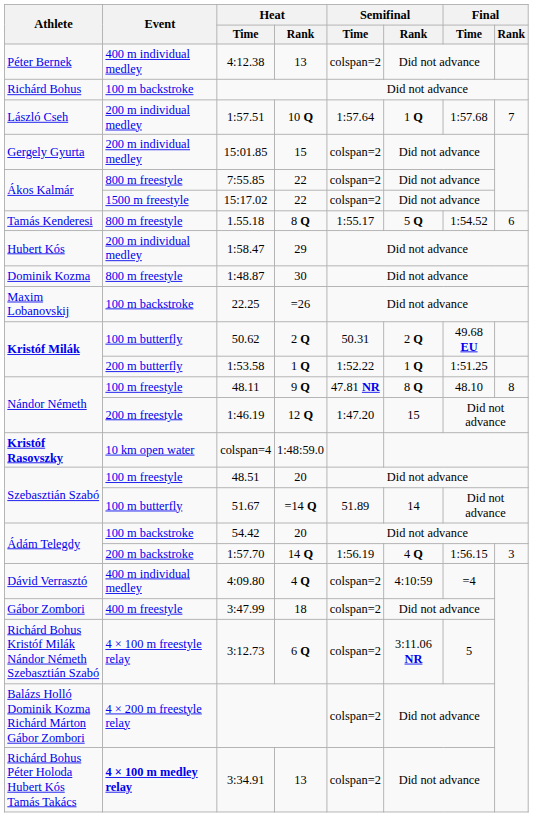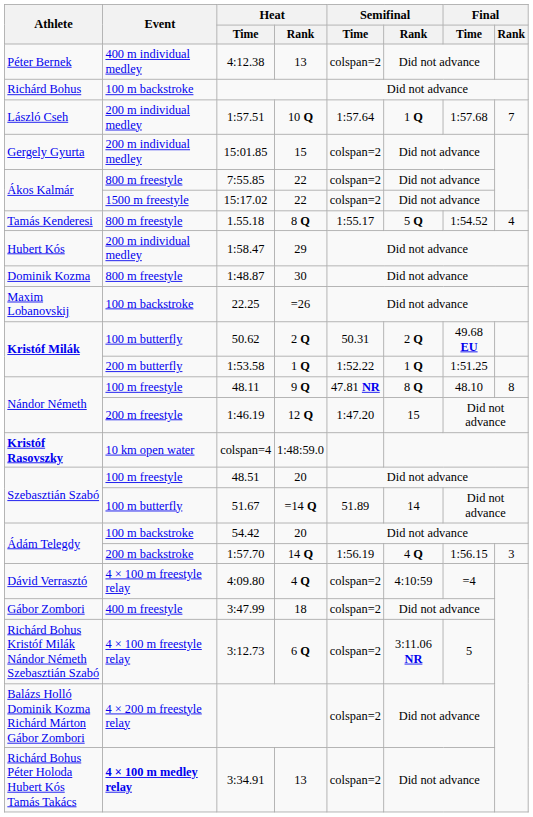(511, 221) 6 -> (511, 221) 4
(148, 581) 400 m individual medley -> (154, 581) 4 × 100 m freestyle relay
